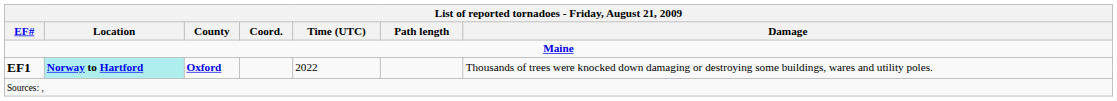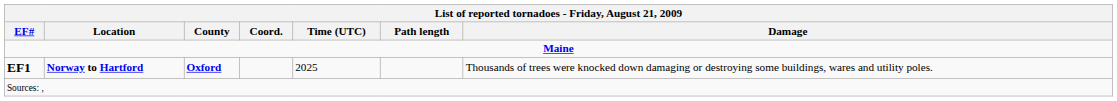(95, 68) paleturquoise background -> (95, 68) no background
(306, 68) 2022 -> (306, 68) 2025
